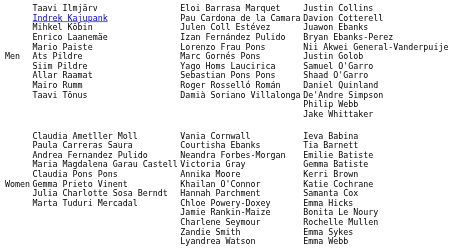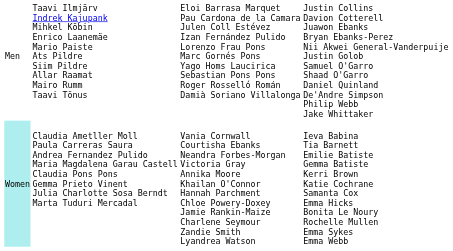(17, 184) no background -> (17, 184) paleturquoise background
